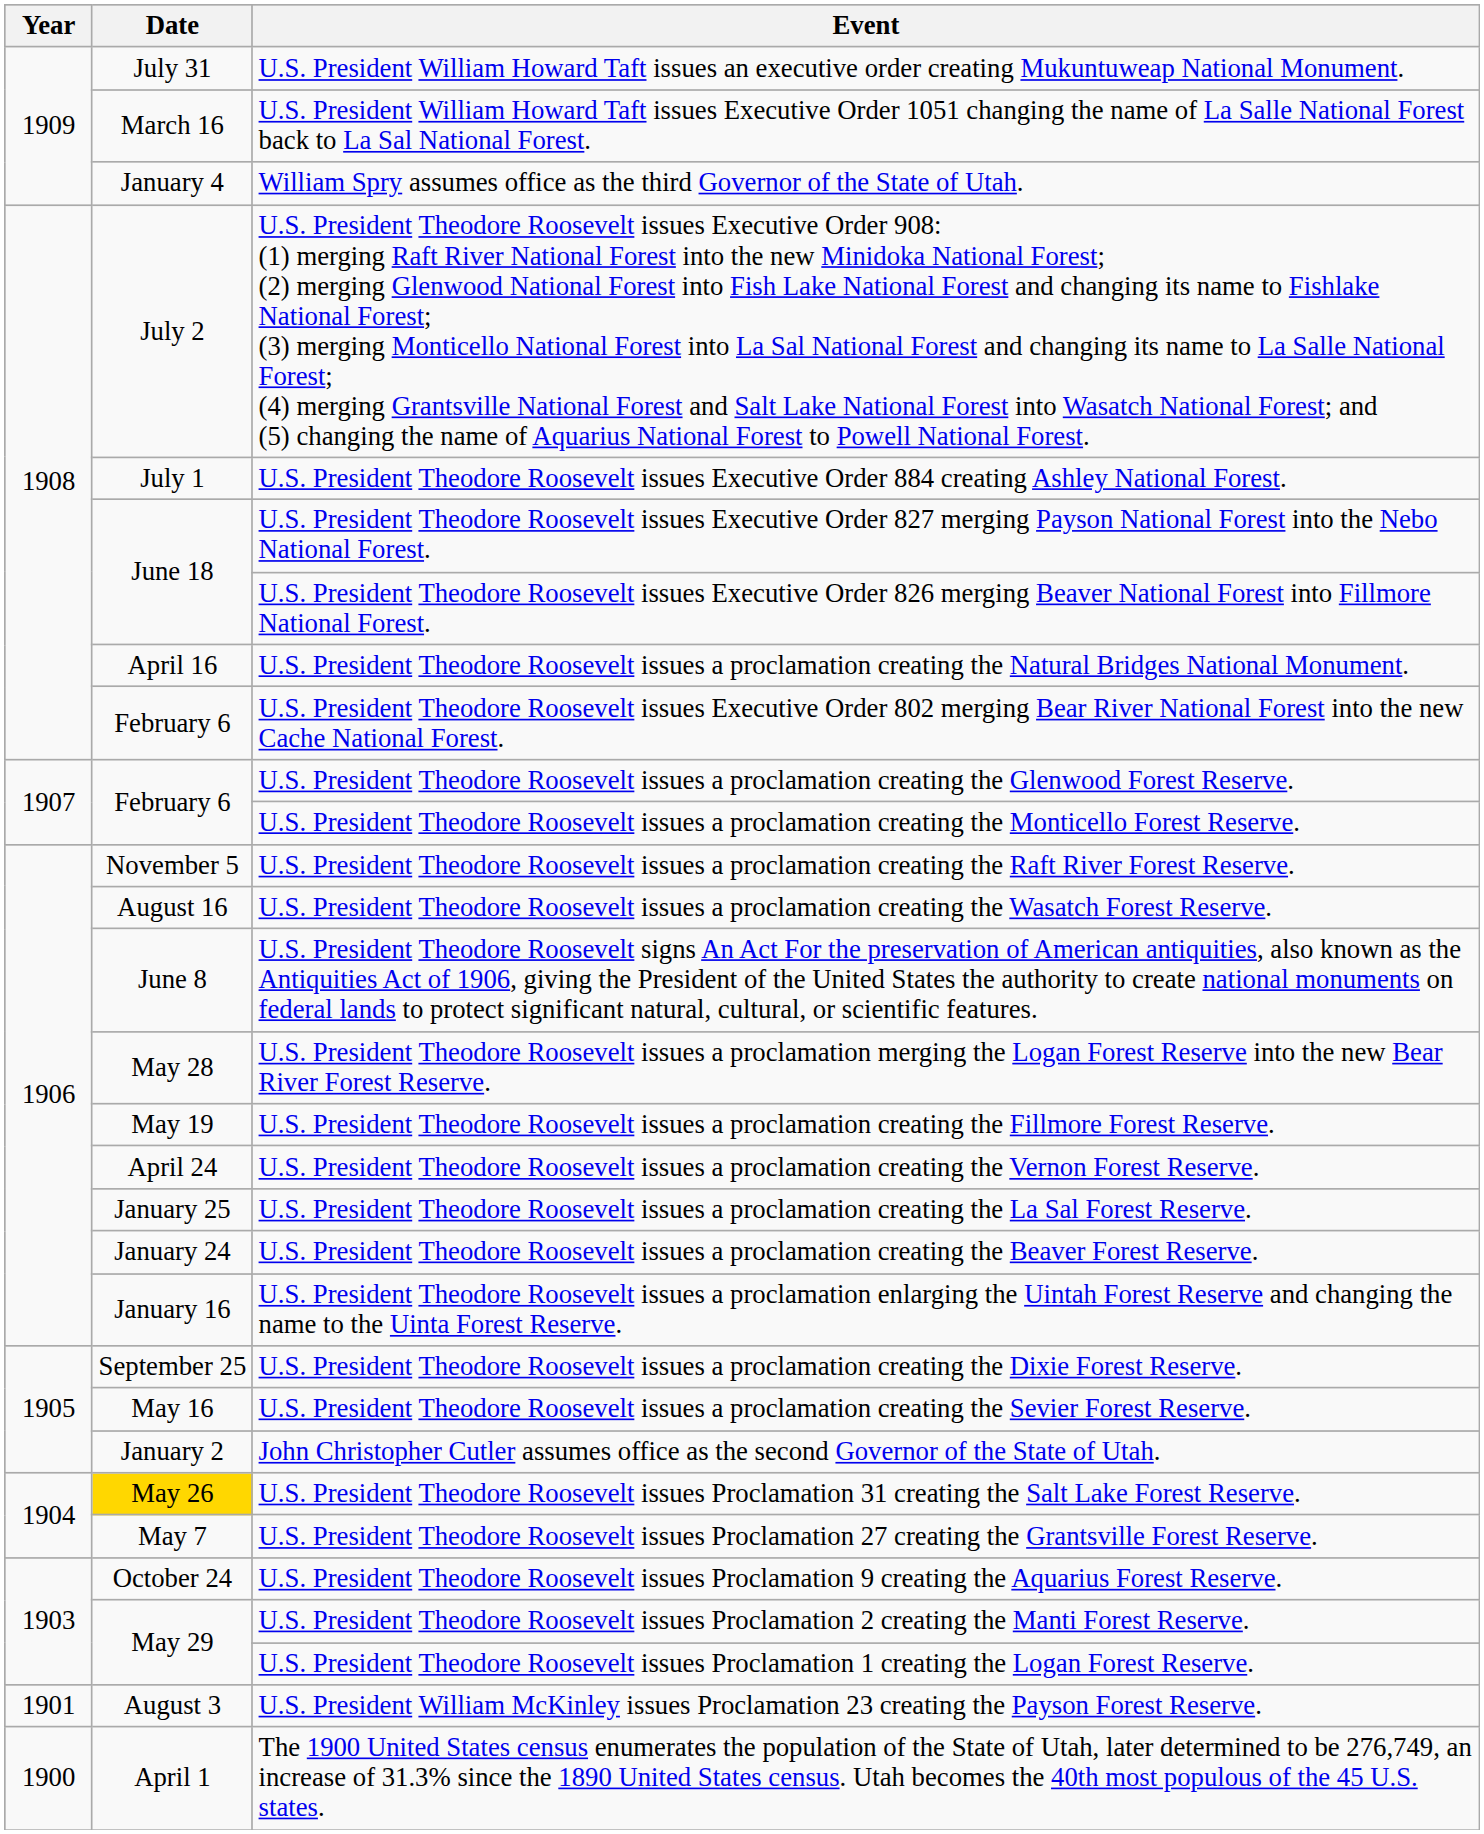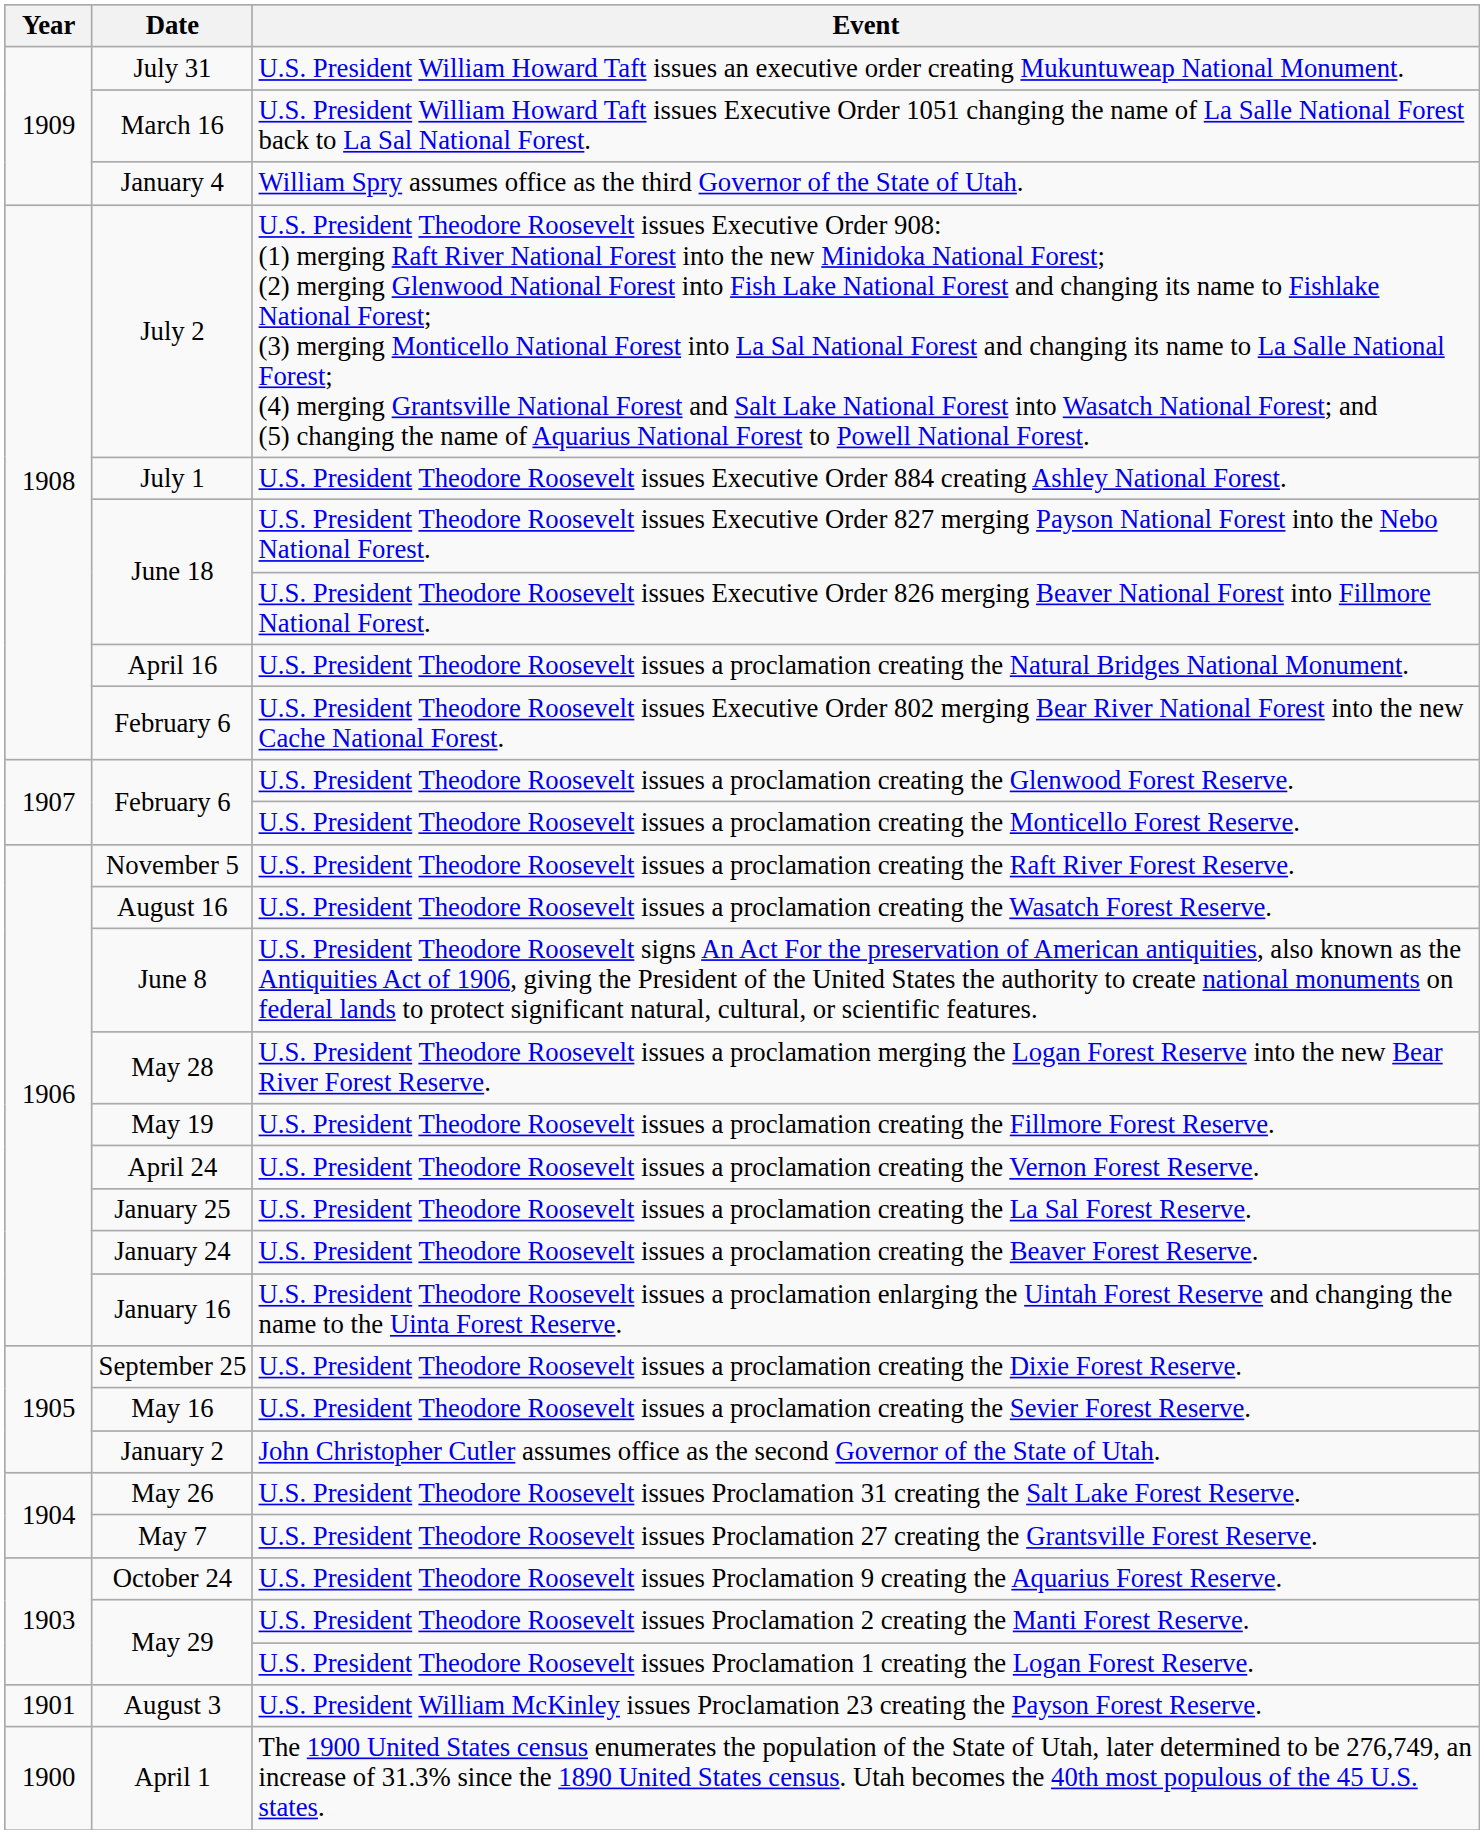(172, 1493) gold background -> (172, 1493) no background
